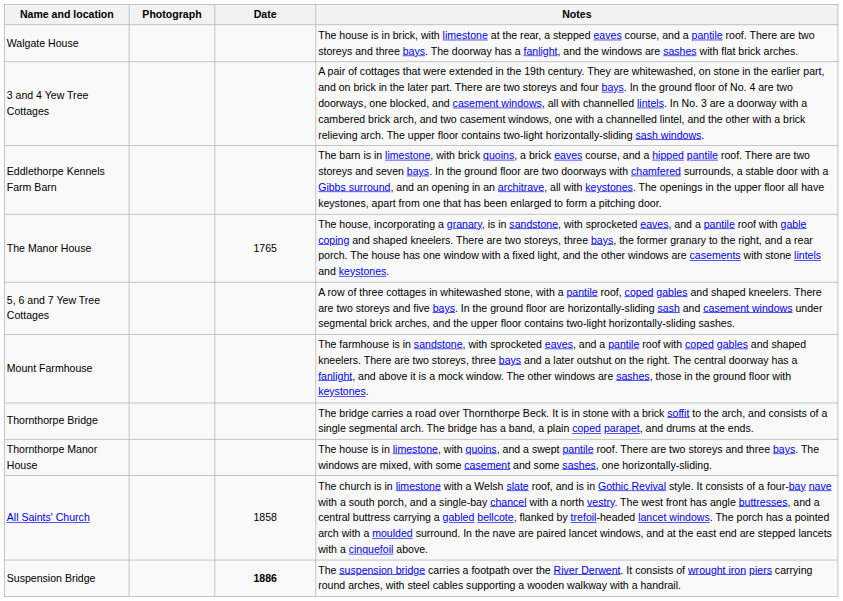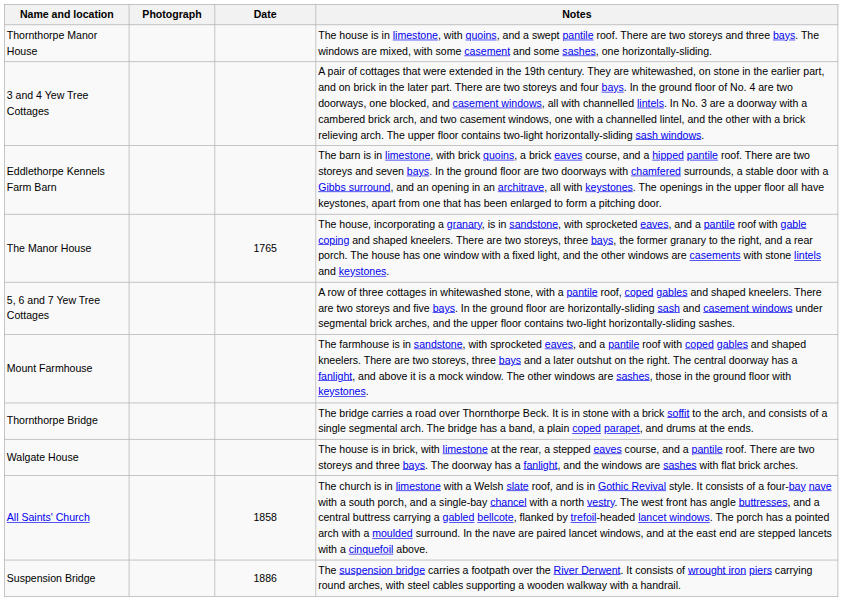rows swapped: (52, 457) <-> (43, 43)
(265, 578) bold -> (265, 578) normal
